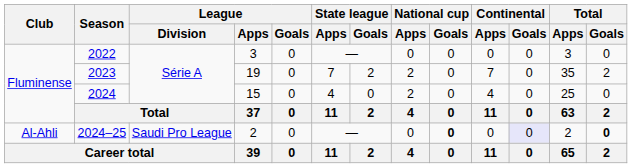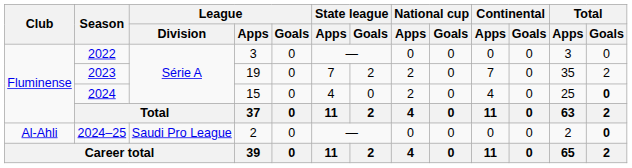(607, 93) normal -> (607, 93) bold
(451, 133) bold -> (451, 133) normal
(529, 133) lavender background -> (529, 133) no background
